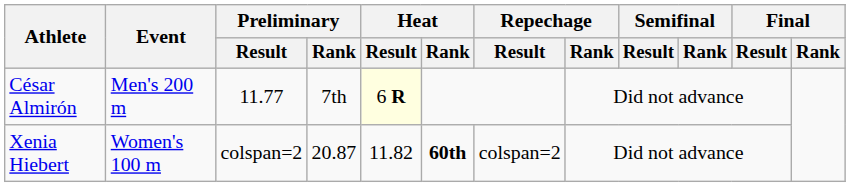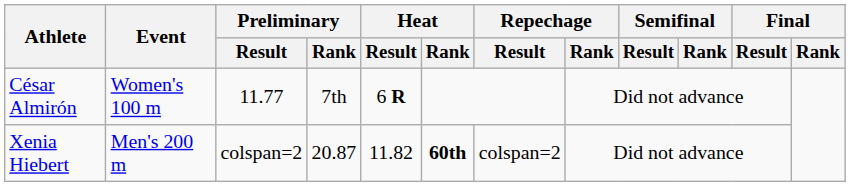(152, 96) Men's 200 m -> (147, 96) Women's 100 m
(391, 96) lightyellow background -> (391, 96) no background
(147, 153) Women's 100 m -> (152, 153) Men's 200 m
